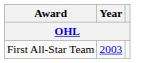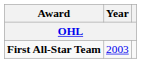(51, 49) normal -> (54, 49) bold
